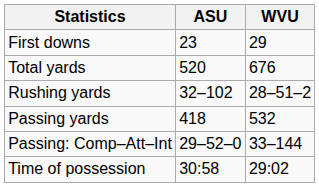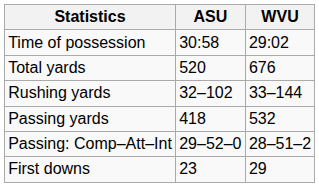rows swapped: (49, 42) <-> (77, 169)
(280, 93) 28–51–2 -> (276, 93) 33–144
(276, 144) 33–144 -> (280, 144) 28–51–2
